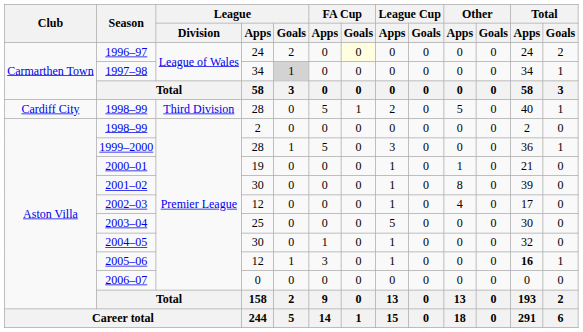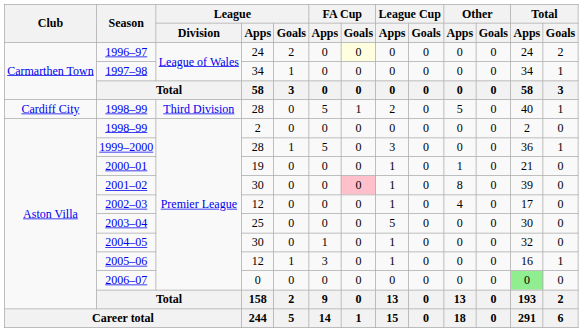(291, 71) lightgrey background -> (291, 71) no background
(358, 185) no background -> (358, 185) pink background
(527, 261) bold -> (527, 261) normal
(527, 280) no background -> (527, 280) lightgreen background
